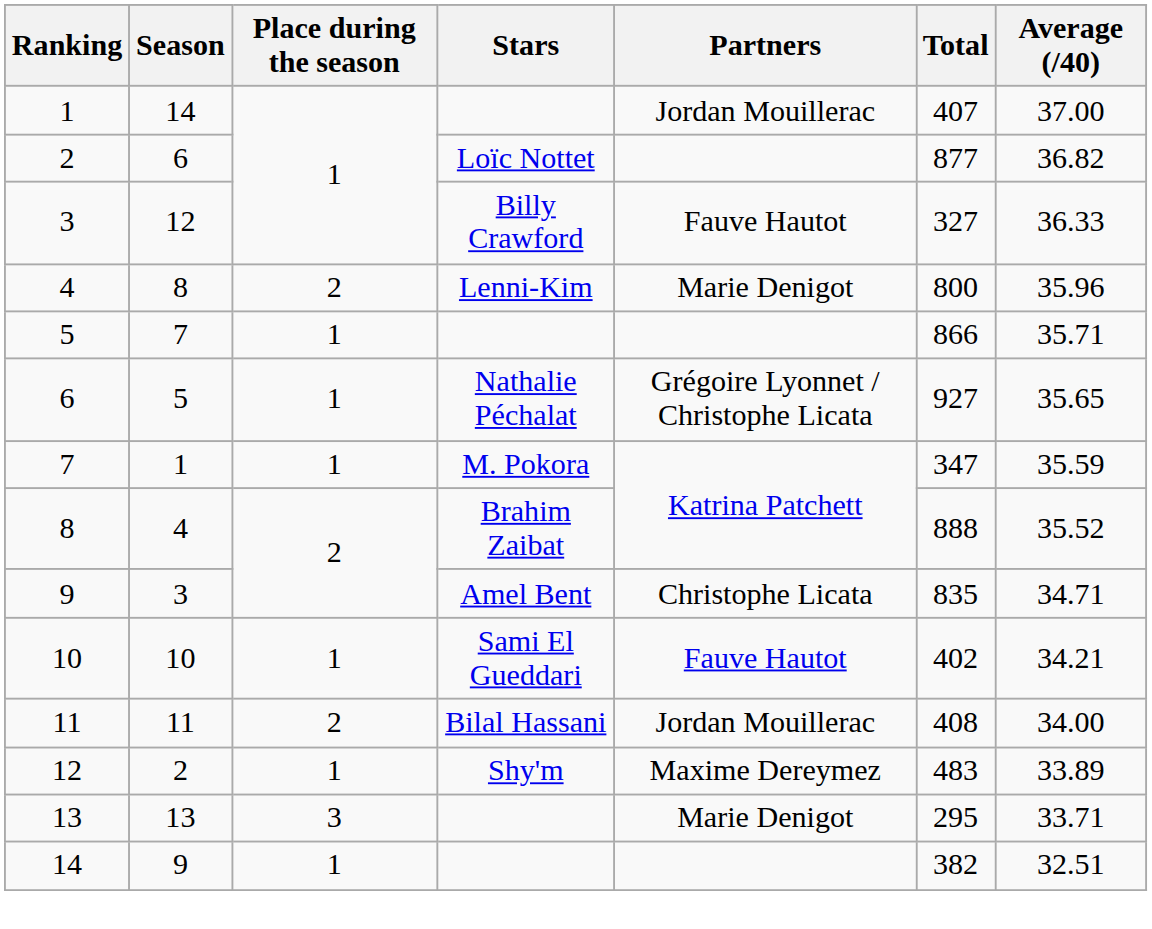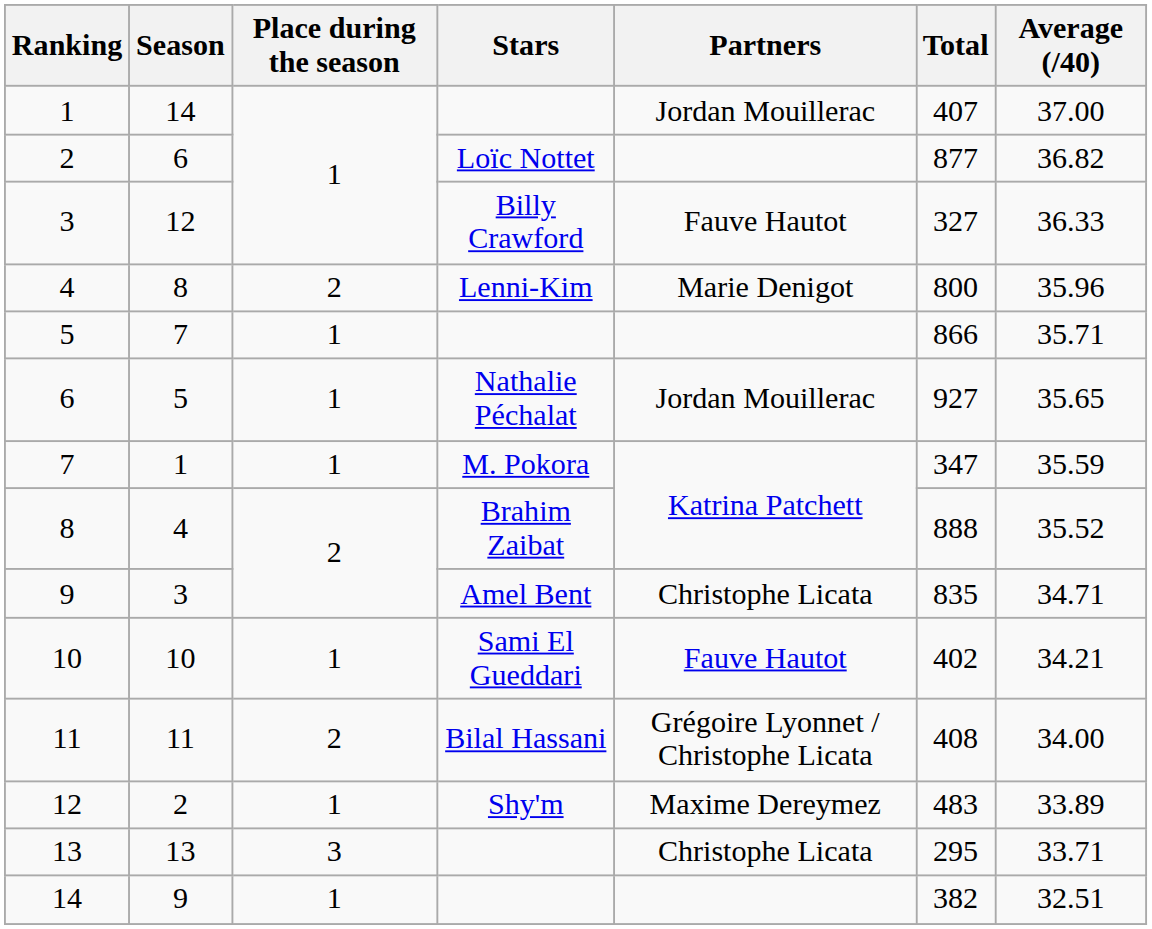(765, 399) Grégoire Lyonnet / Christophe Licata -> (765, 399) Jordan Mouillerac
(765, 722) Jordan Mouillerac -> (765, 739) Grégoire Lyonnet / Christophe Licata
(765, 817) Marie Denigot -> (765, 851) Christophe Licata
